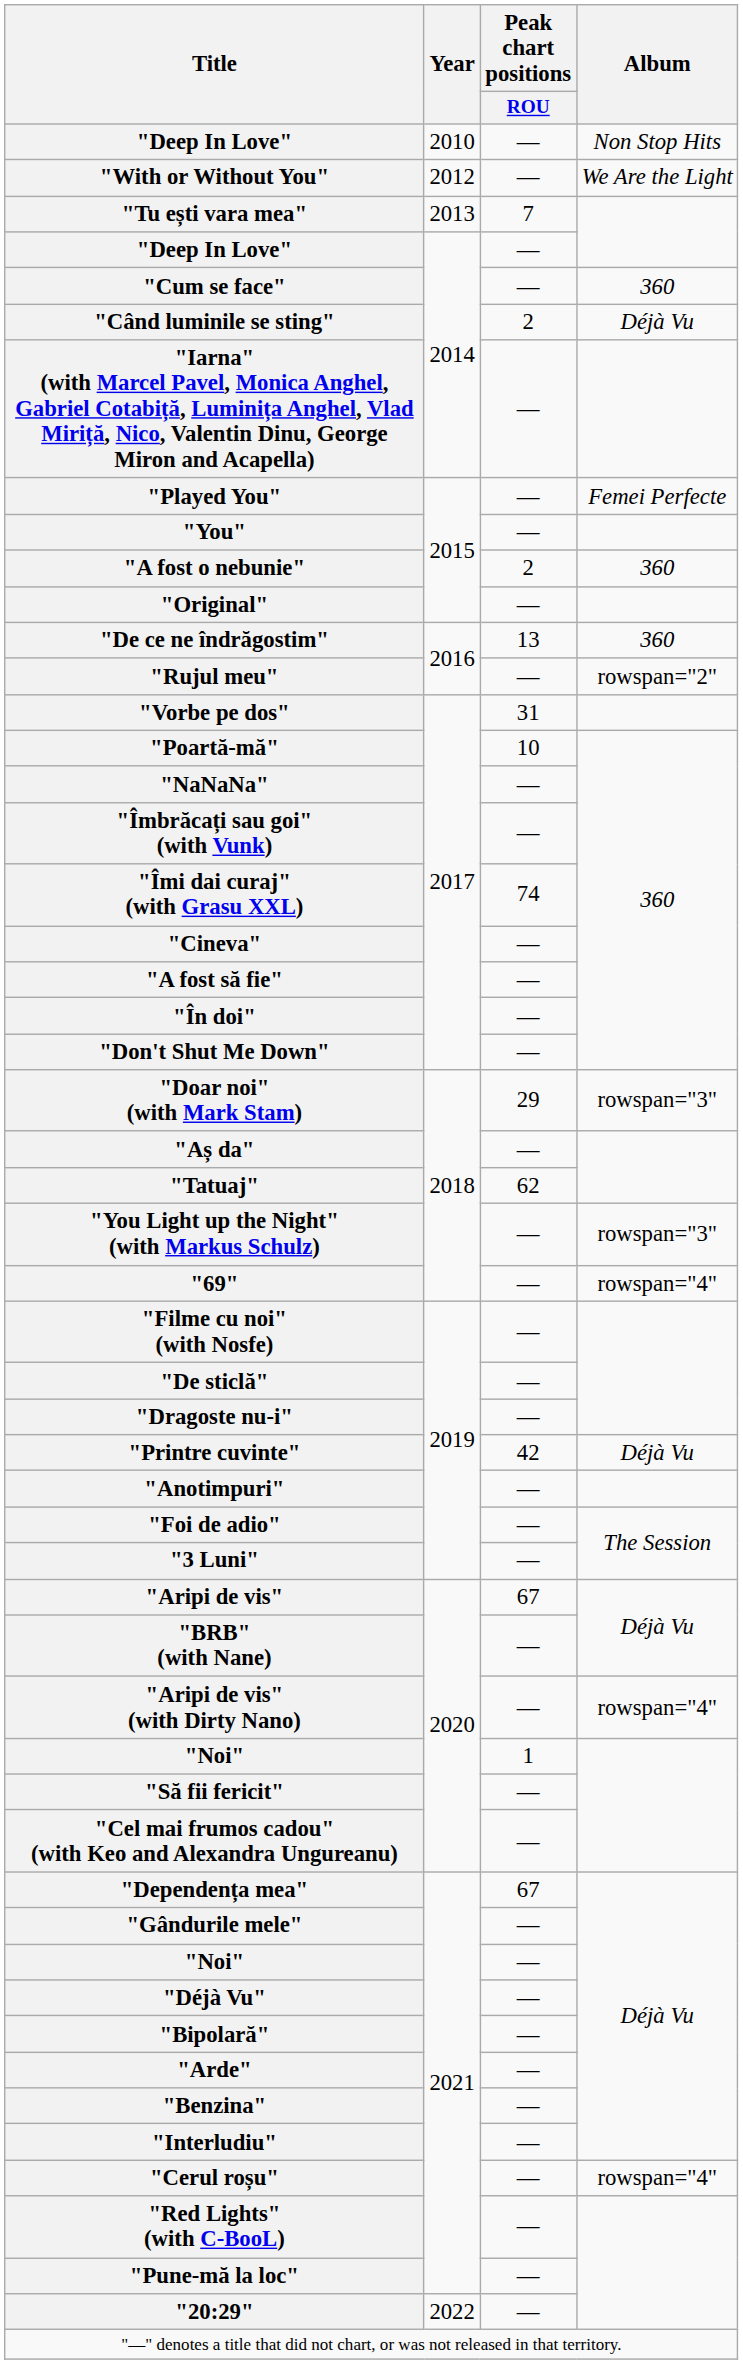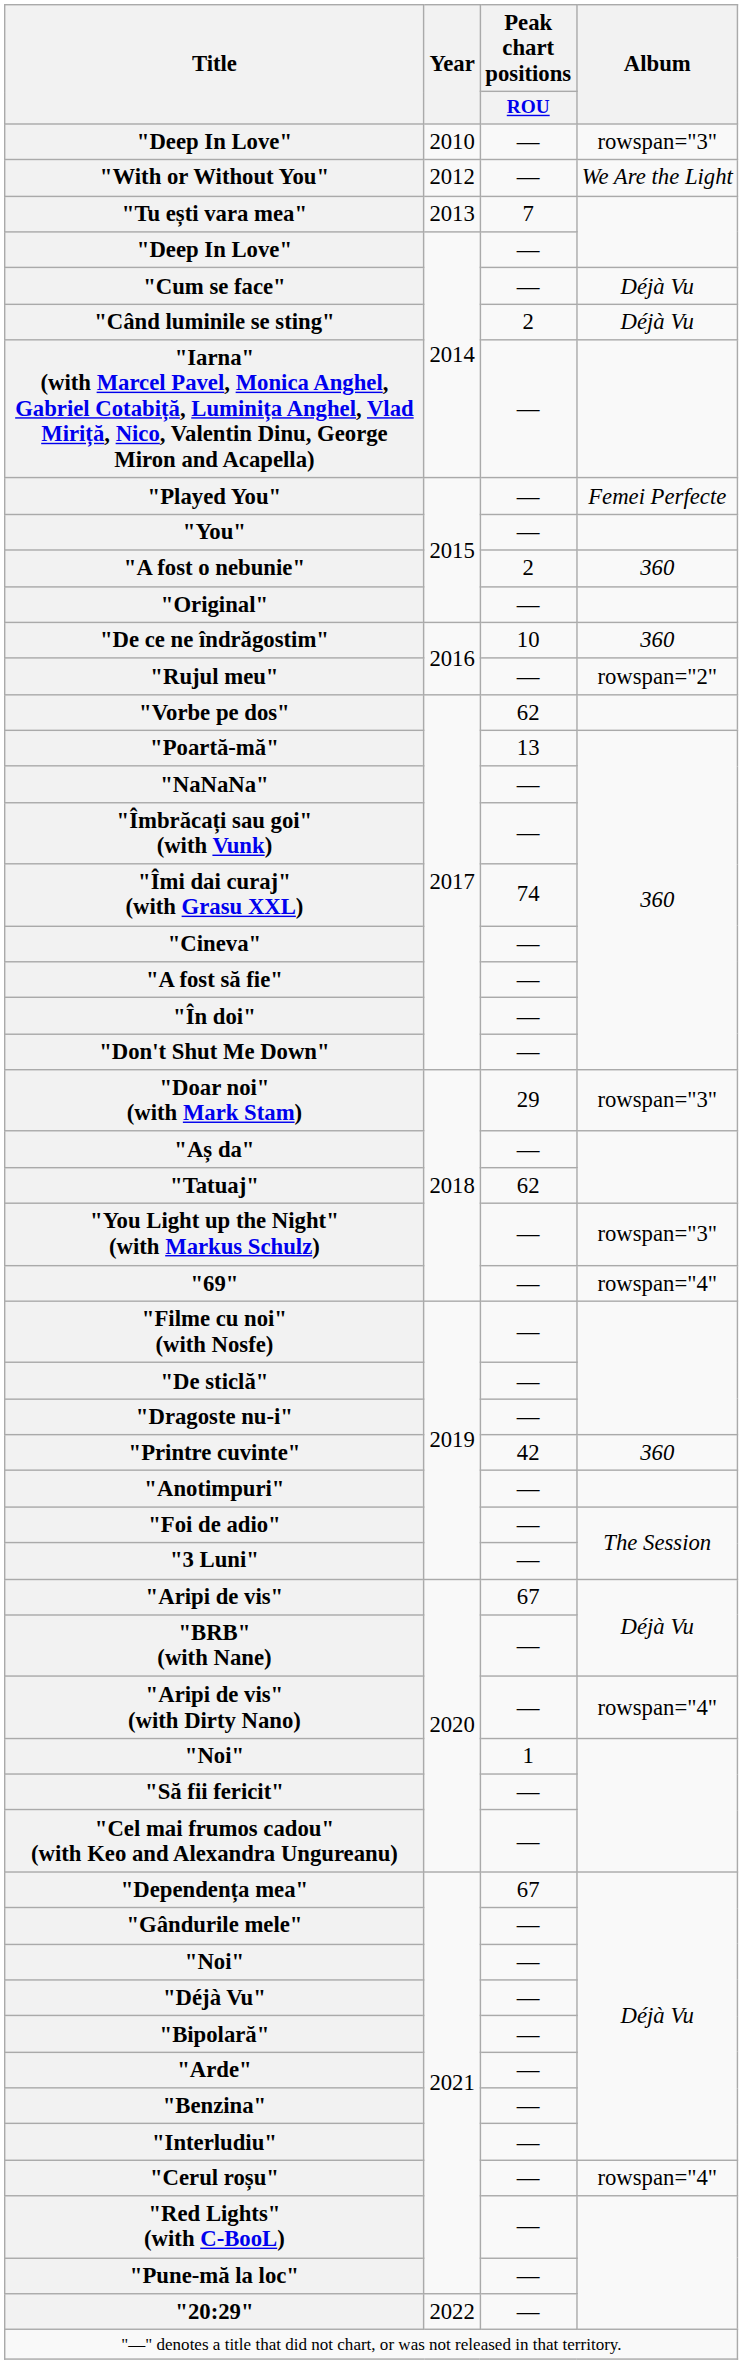(657, 141) Non Stop Hits -> (657, 141) rowspan="3"
(657, 285) 360 -> (657, 285) Déjà Vu
(528, 640) 13 -> (528, 640) 10
(528, 712) 31 -> (528, 712) 62
(528, 748) 10 -> (528, 748) 13
(657, 1452) Déjà Vu -> (657, 1452) 360
